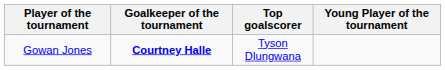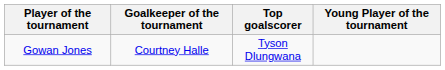(172, 50) bold -> (172, 50) normal
